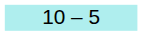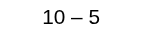(71, 17) paleturquoise background -> (71, 17) no background
